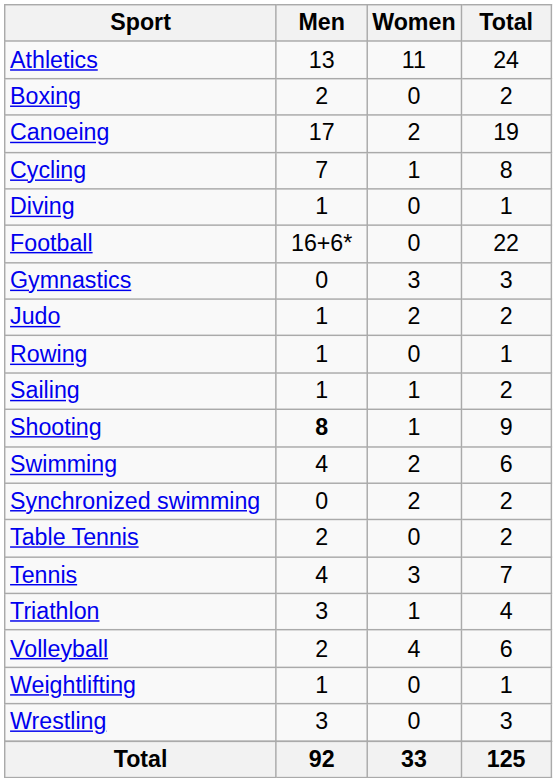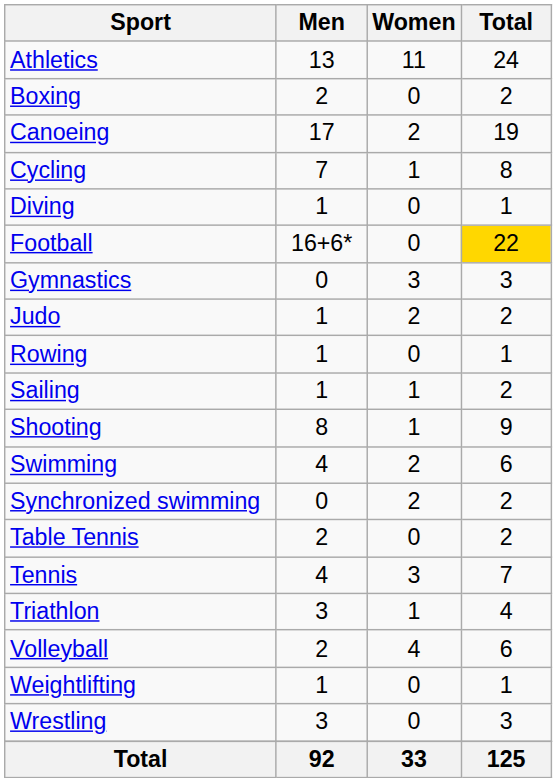(506, 243) no background -> (506, 243) gold background
(322, 427) bold -> (322, 427) normal
